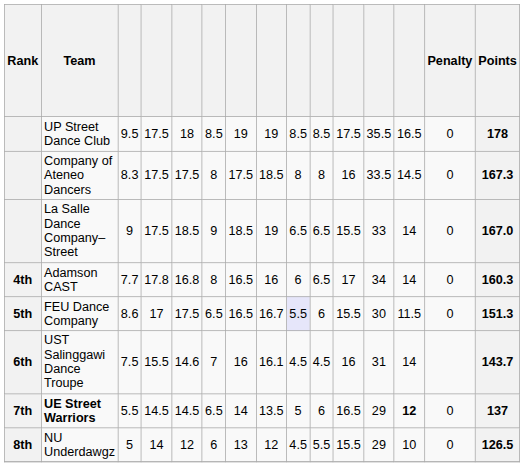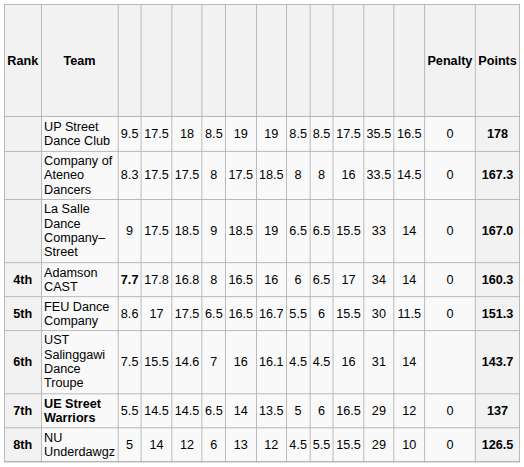(130, 279) normal -> (130, 279) bold
(298, 313) lavender background -> (298, 313) no background
(409, 410) bold -> (409, 410) normal
